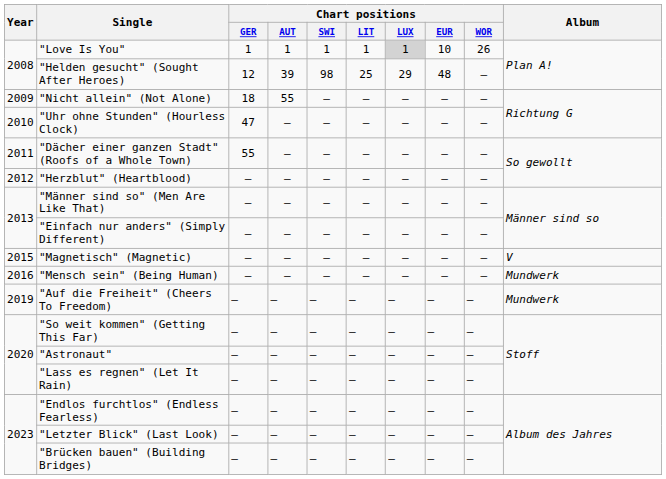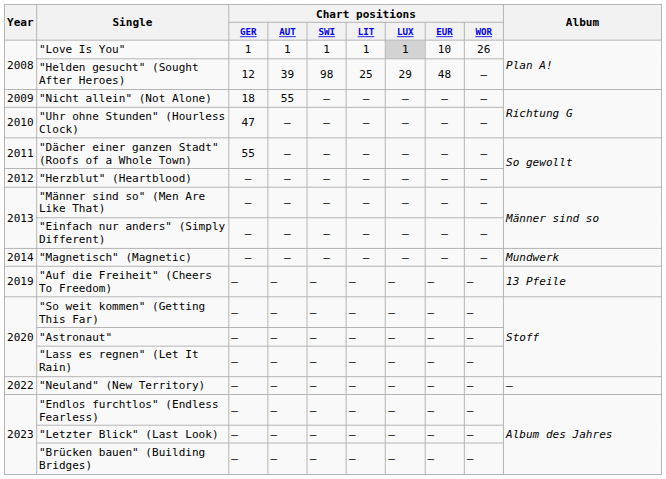(20, 257) 2015 -> (20, 257) 2014
(509, 257) V -> (533, 257) Mundwerk
- row: (129, 275)
(533, 300) Mundwerk -> (536, 282) 13 Pfeile
+ row: (122, 386)
